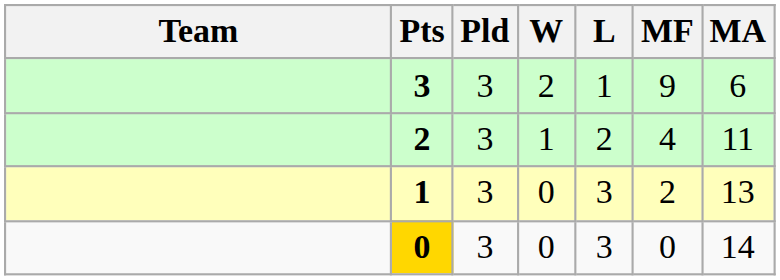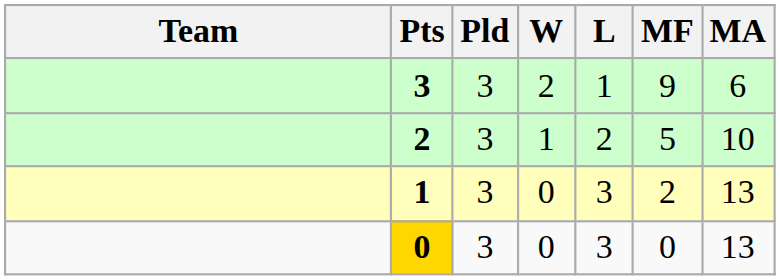(667, 138) 4 -> (667, 138) 5
(738, 138) 11 -> (738, 138) 10
(738, 246) 14 -> (738, 246) 13
